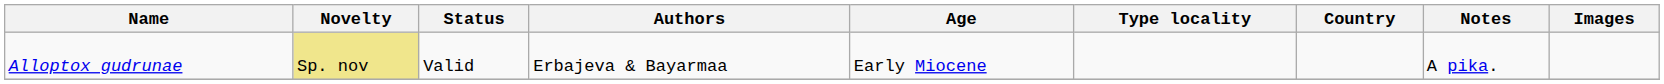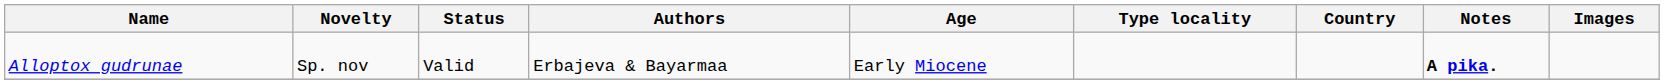(333, 66) khaki background -> (333, 66) no background
(1463, 66) normal -> (1463, 66) bold
